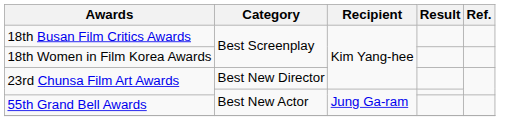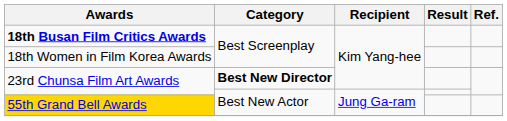(99, 36) normal -> (107, 36) bold
(271, 78) normal -> (275, 78) bold
(77, 105) no background -> (77, 105) gold background
